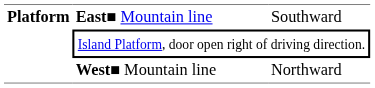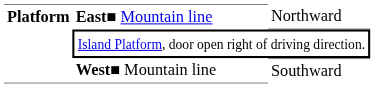(306, 17) Southward -> (306, 16) Northward
(306, 70) Northward -> (306, 71) Southward
